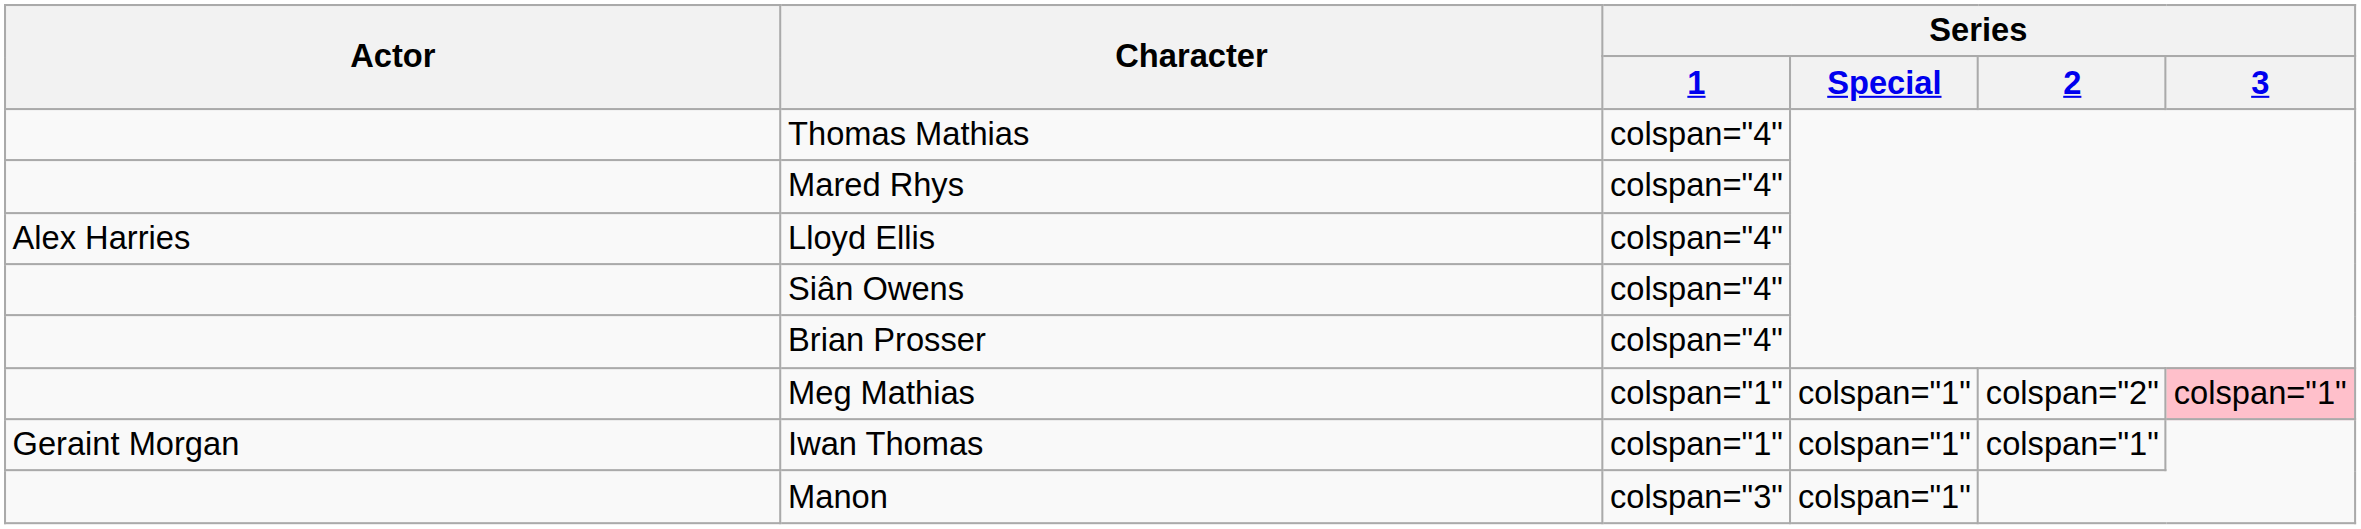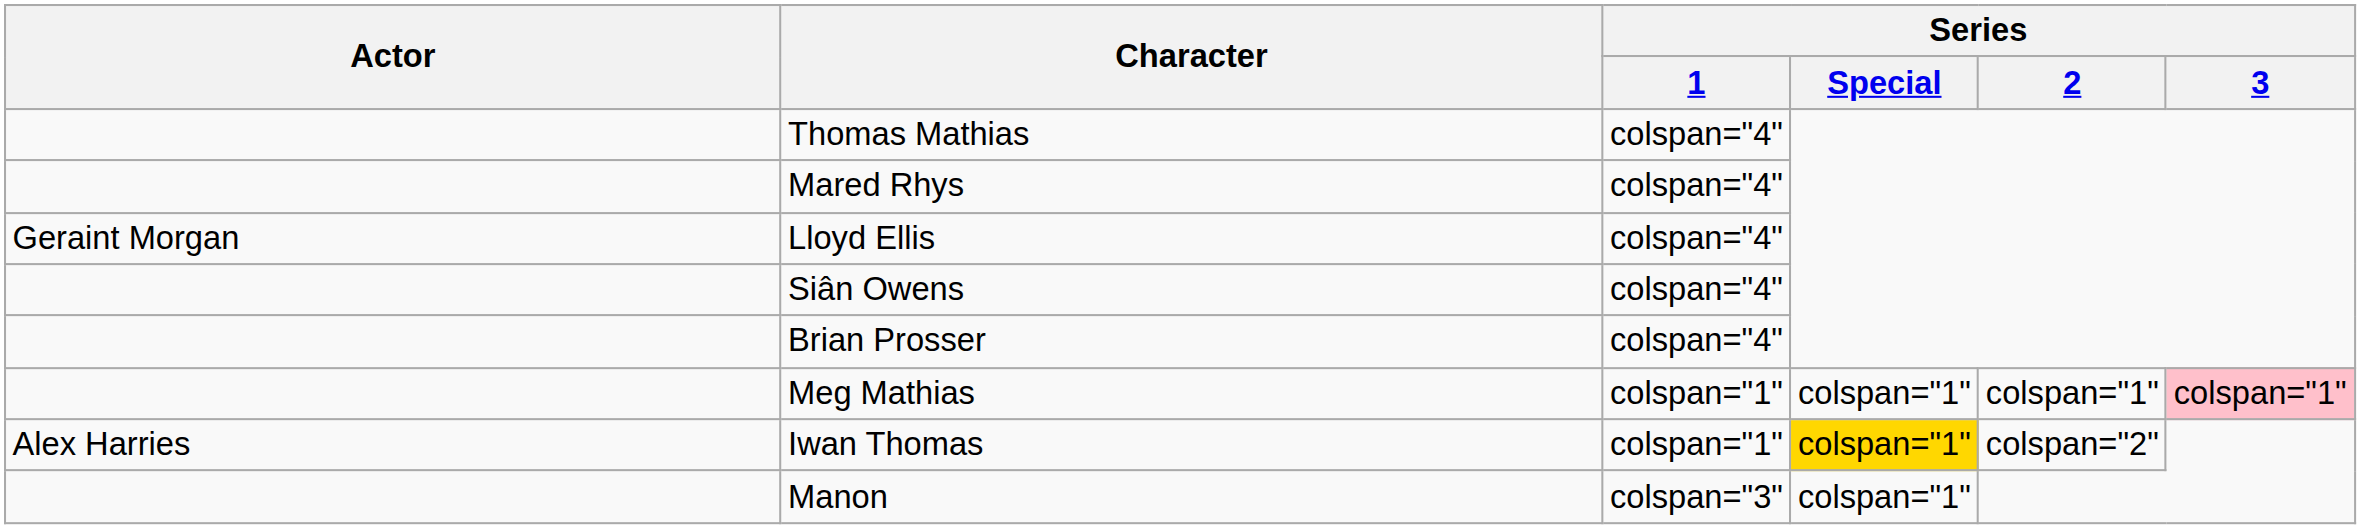(101, 237) Alex Harries -> (126, 237) Geraint Morgan
(2072, 392) colspan="2" -> (2072, 392) colspan="1"
(126, 444) Geraint Morgan -> (101, 444) Alex Harries
(1884, 444) no background -> (1884, 444) gold background
(2072, 444) colspan="1" -> (2072, 444) colspan="2"
